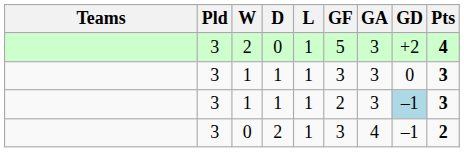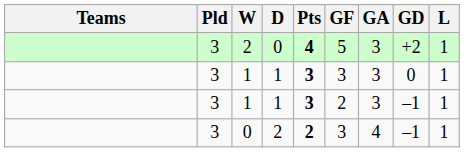columns swapped: (308, 18) <-> (443, 18)
(410, 103) lightblue background -> (411, 103) no background
